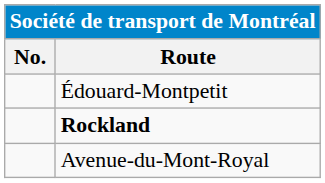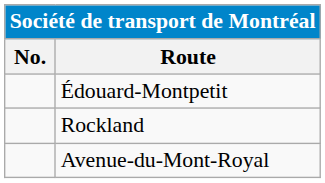(105, 125) bold -> (102, 125) normal
